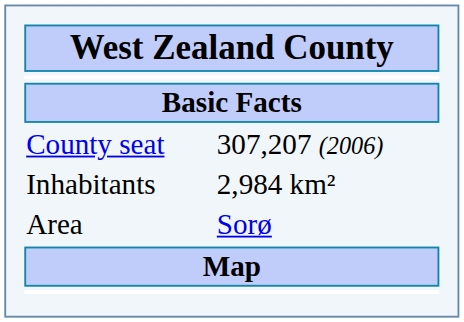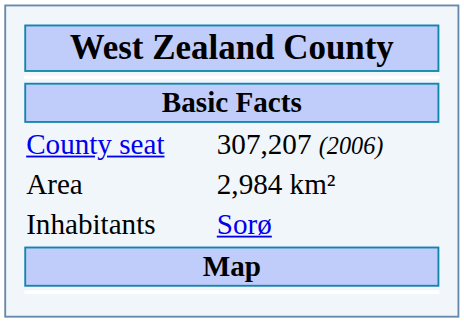(91, 184) Inhabitants -> (54, 184) Area
(54, 224) Area -> (91, 224) Inhabitants
